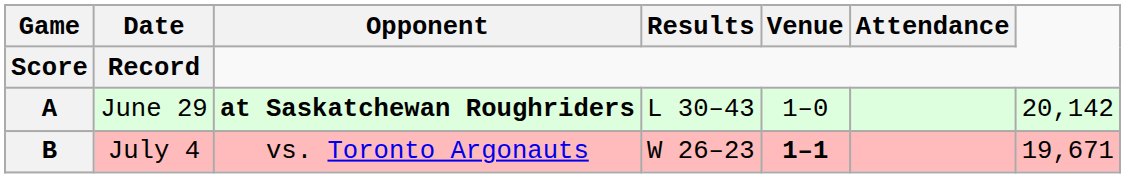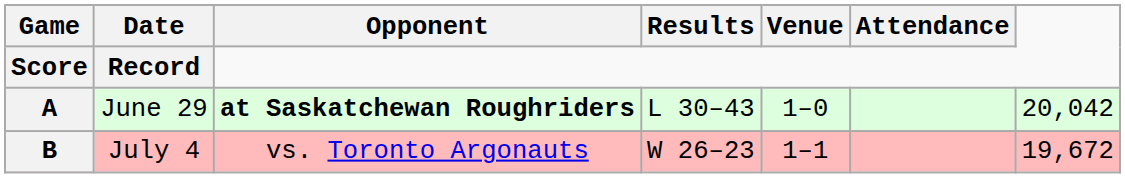(1068, 109) 20,142 -> (1068, 109) 20,042
(805, 151) bold -> (805, 151) normal
(1068, 151) 19,671 -> (1068, 151) 19,672
